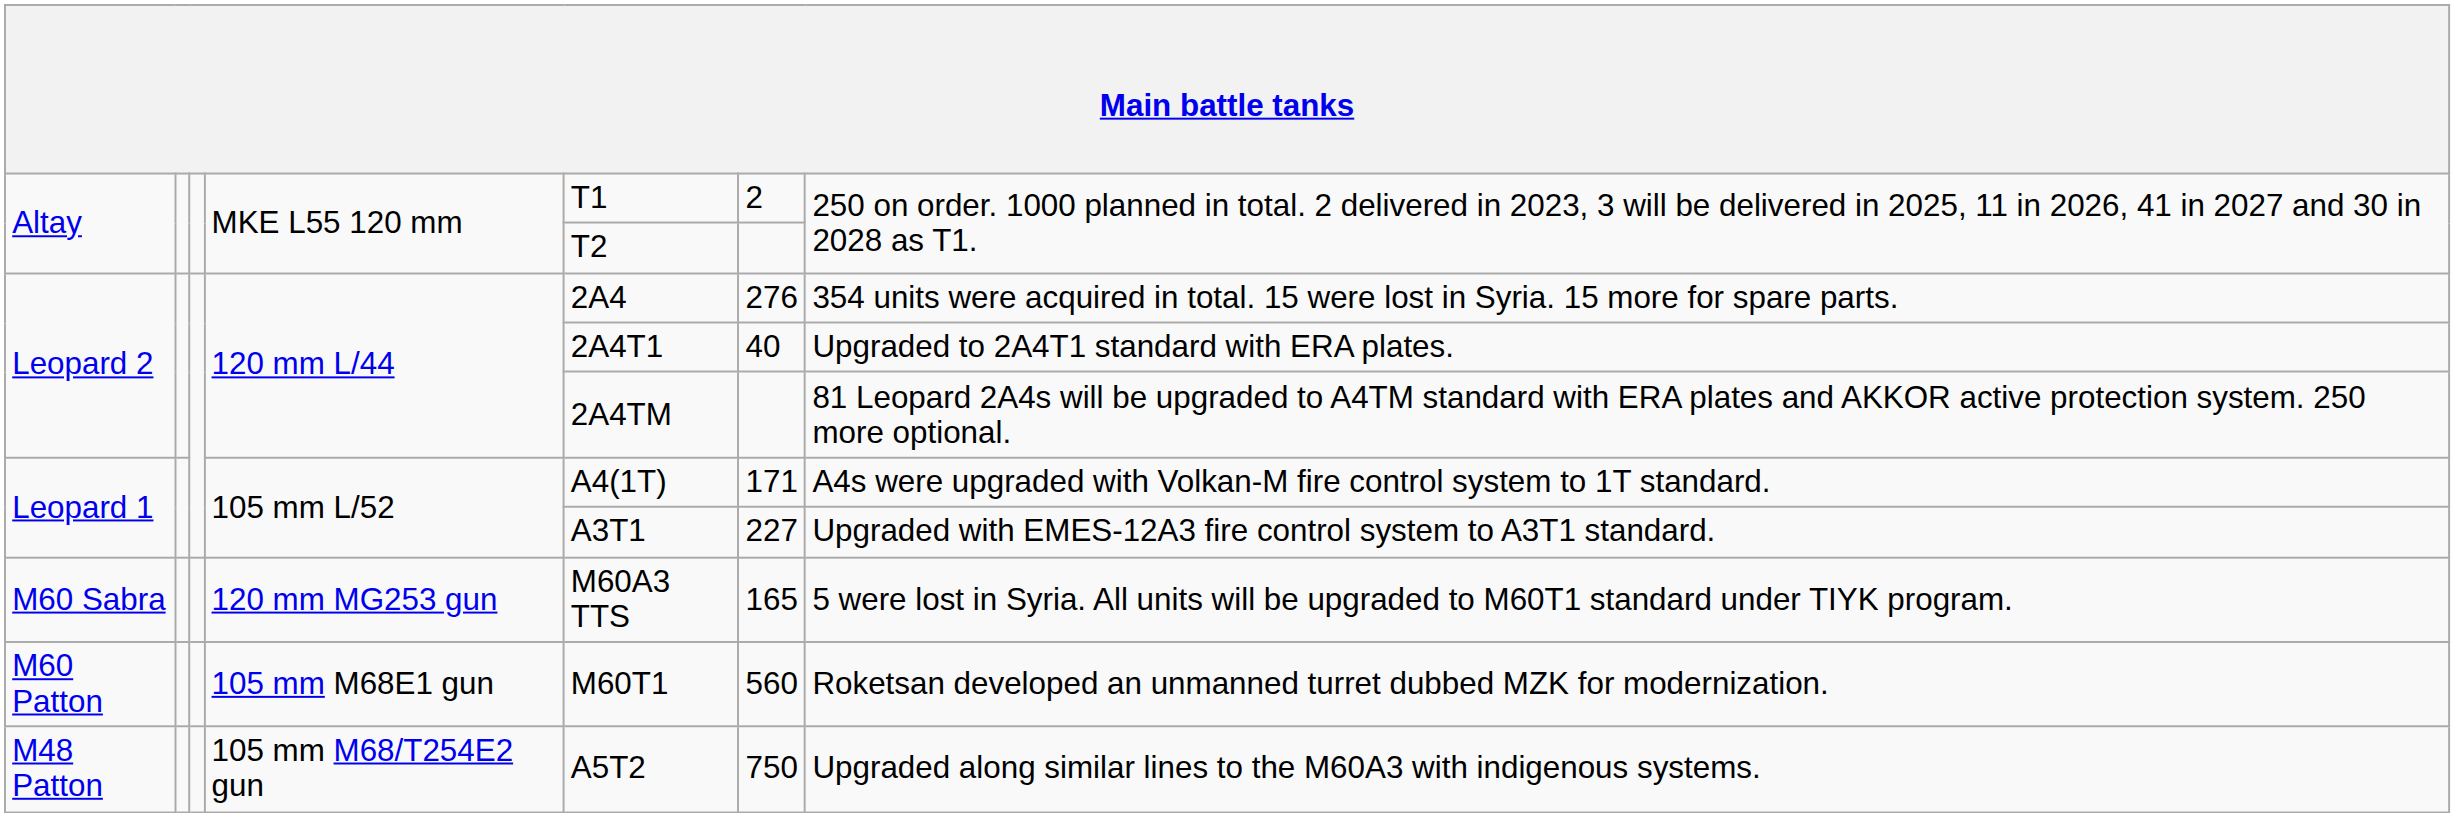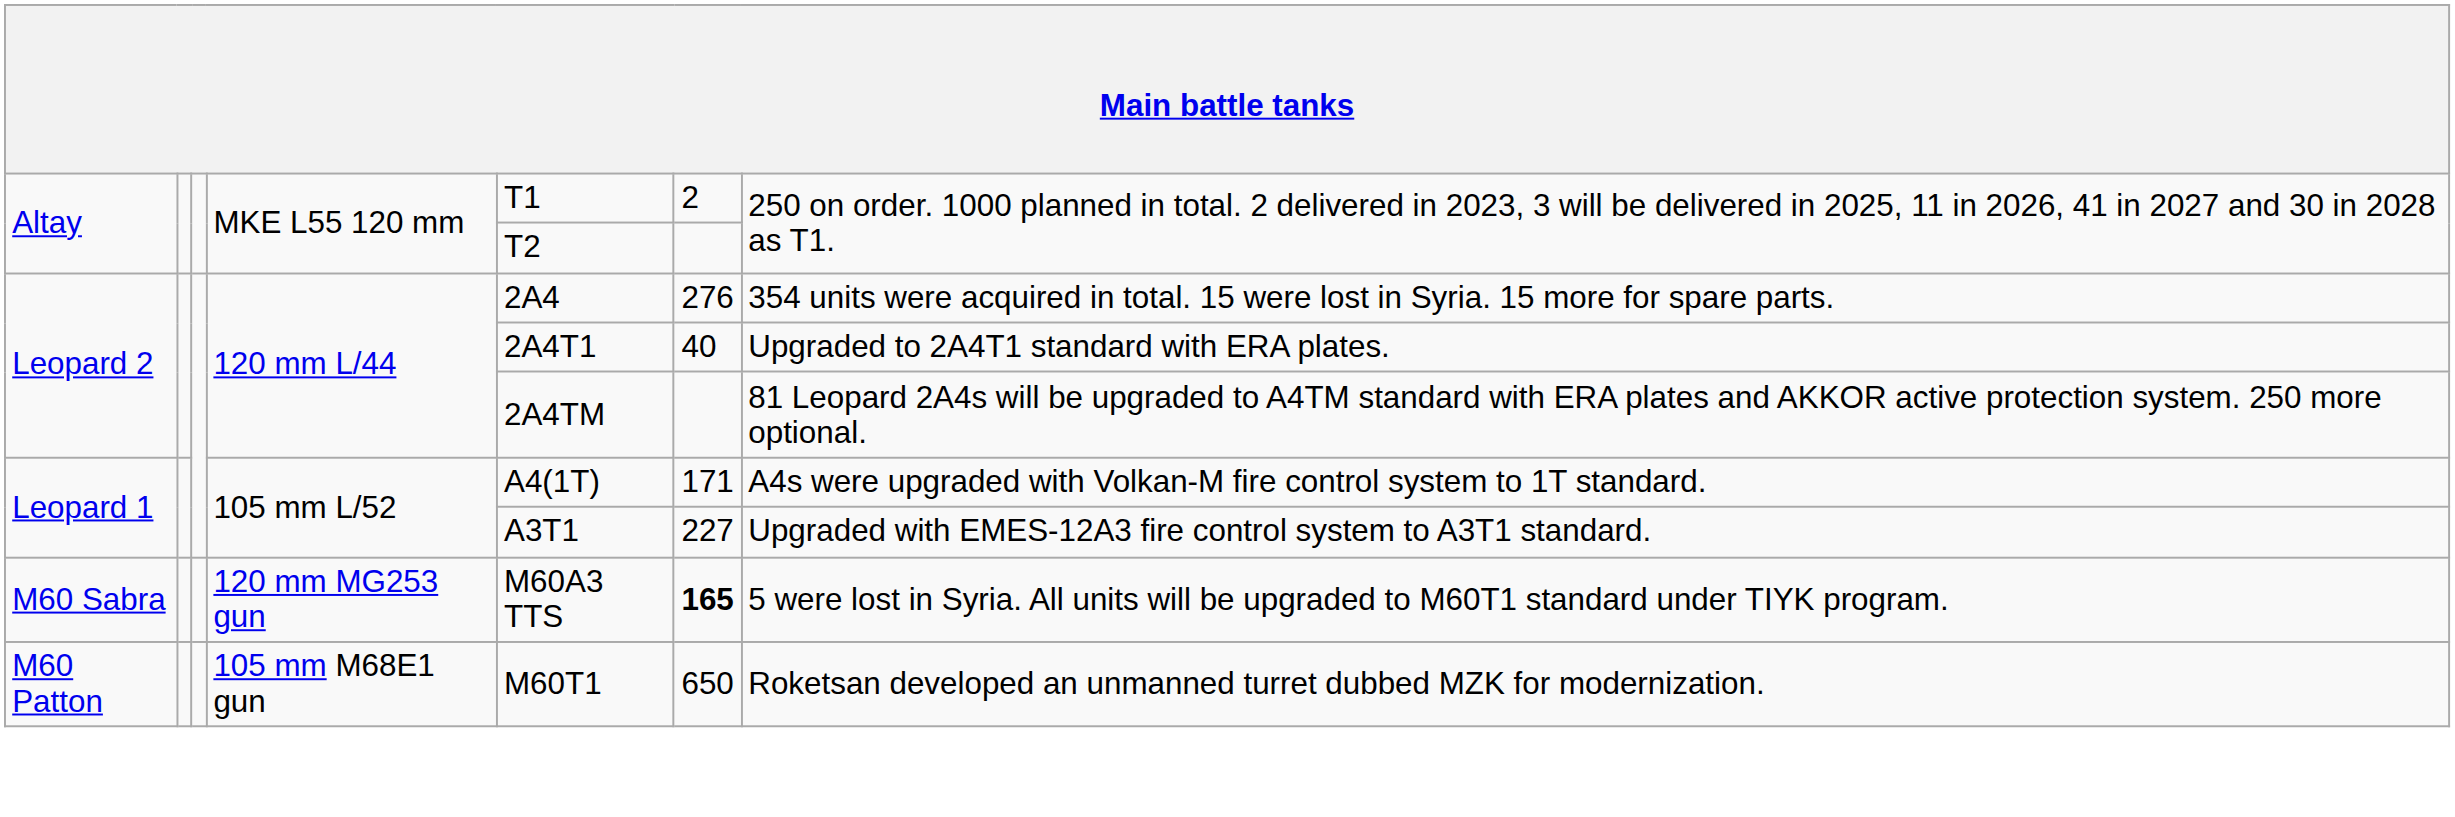(772, 598) normal -> (708, 598) bold
(772, 683) 560 -> (708, 683) 650
- row: (58, 768)
